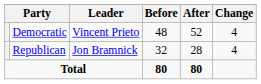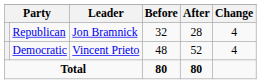rows swapped: (40, 32) <-> (39, 50)
